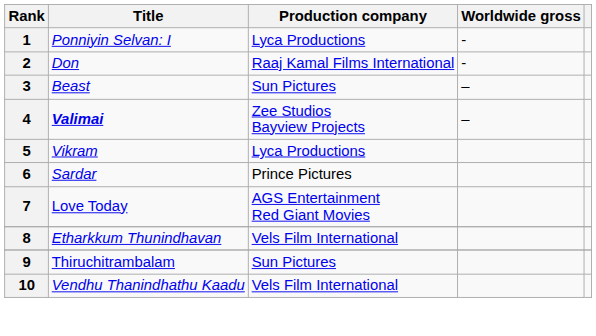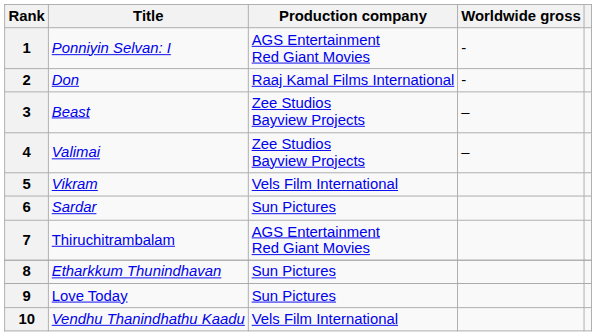(308, 39) Lyca Productions -> (316, 48) AGS Entertainment Red Giant Movies
(294, 87) Sun Pictures -> (308, 112) Zee Studios Bayview Projects
(78, 119) bold -> (76, 152) normal
(308, 151) Lyca Productions -> (325, 184) Vels Film International
(302, 174) Prince Pictures -> (294, 208) Sun Pictures
(90, 206) Love Today -> (113, 240) Thiruchitrambalam
(325, 238) Vels Film International -> (294, 272) Sun Pictures
(113, 262) Thiruchitrambalam -> (90, 295) Love Today
